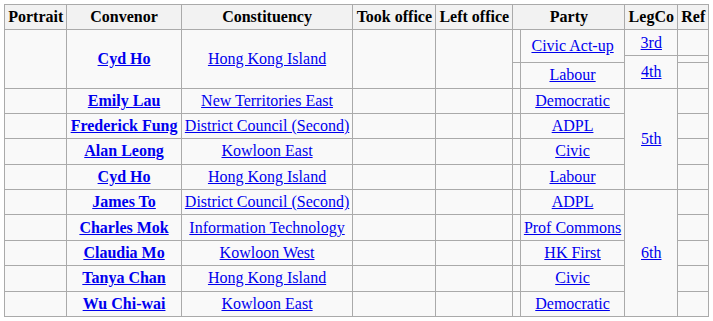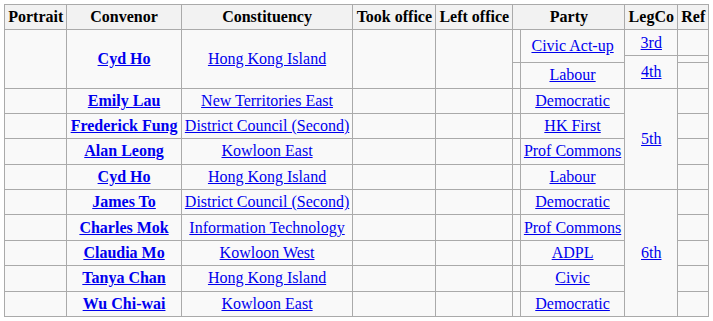(573, 126) ADPL -> (573, 126) HK First
(573, 151) Civic -> (573, 151) Prof Commons
(573, 202) ADPL -> (573, 202) Democratic
(573, 252) HK First -> (573, 252) ADPL
